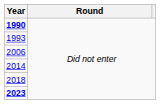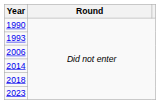(16, 25) bold -> (16, 25) normal
(16, 93) bold -> (16, 93) normal
